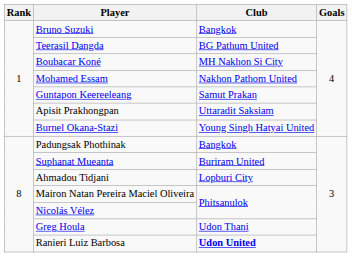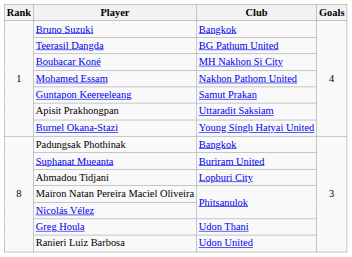(227, 243) bold -> (226, 243) normal
